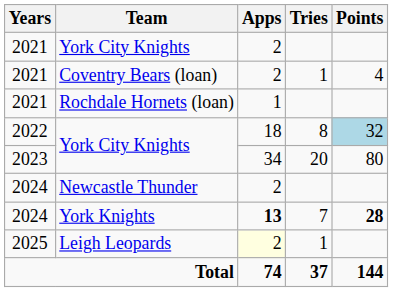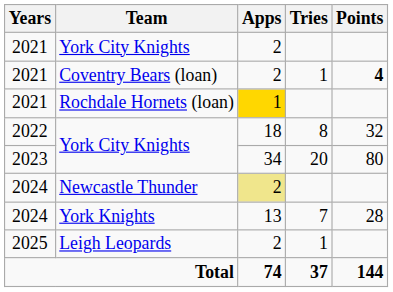(379, 74) normal -> (379, 74) bold
(277, 103) no background -> (277, 103) gold background
(375, 131) lightblue background -> (375, 131) no background
(277, 187) no background -> (277, 187) khaki background
(273, 215) bold -> (273, 215) normal
(375, 215) bold -> (375, 215) normal
(277, 243) lightyellow background -> (277, 243) no background
